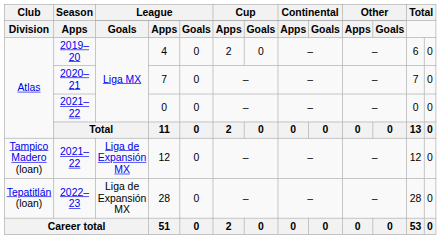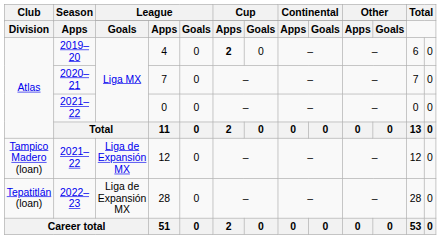(229, 51) normal -> (229, 51) bold
